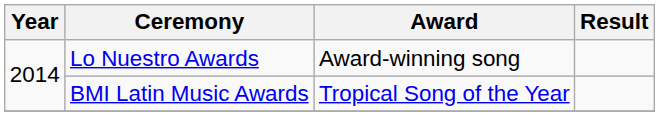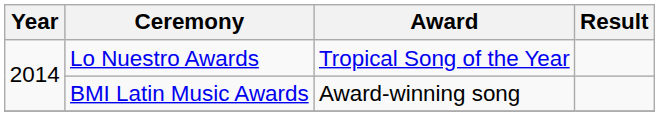(420, 57) Award-winning song -> (444, 57) Tropical Song of the Year
(444, 93) Tropical Song of the Year -> (420, 93) Award-winning song
